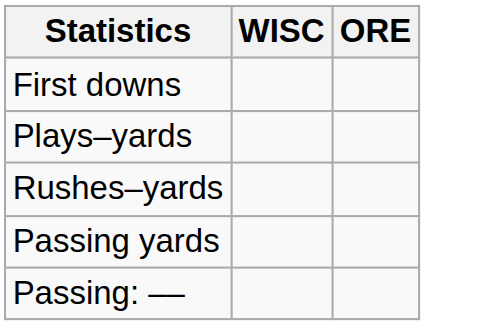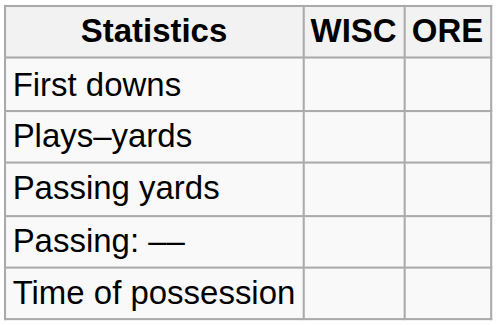- row: (118, 188)
+ row: (154, 292)
